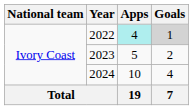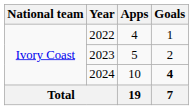(134, 34) paleturquoise background -> (134, 34) no background
(170, 34) lightgrey background -> (170, 34) no background
(170, 74) normal -> (170, 74) bold
